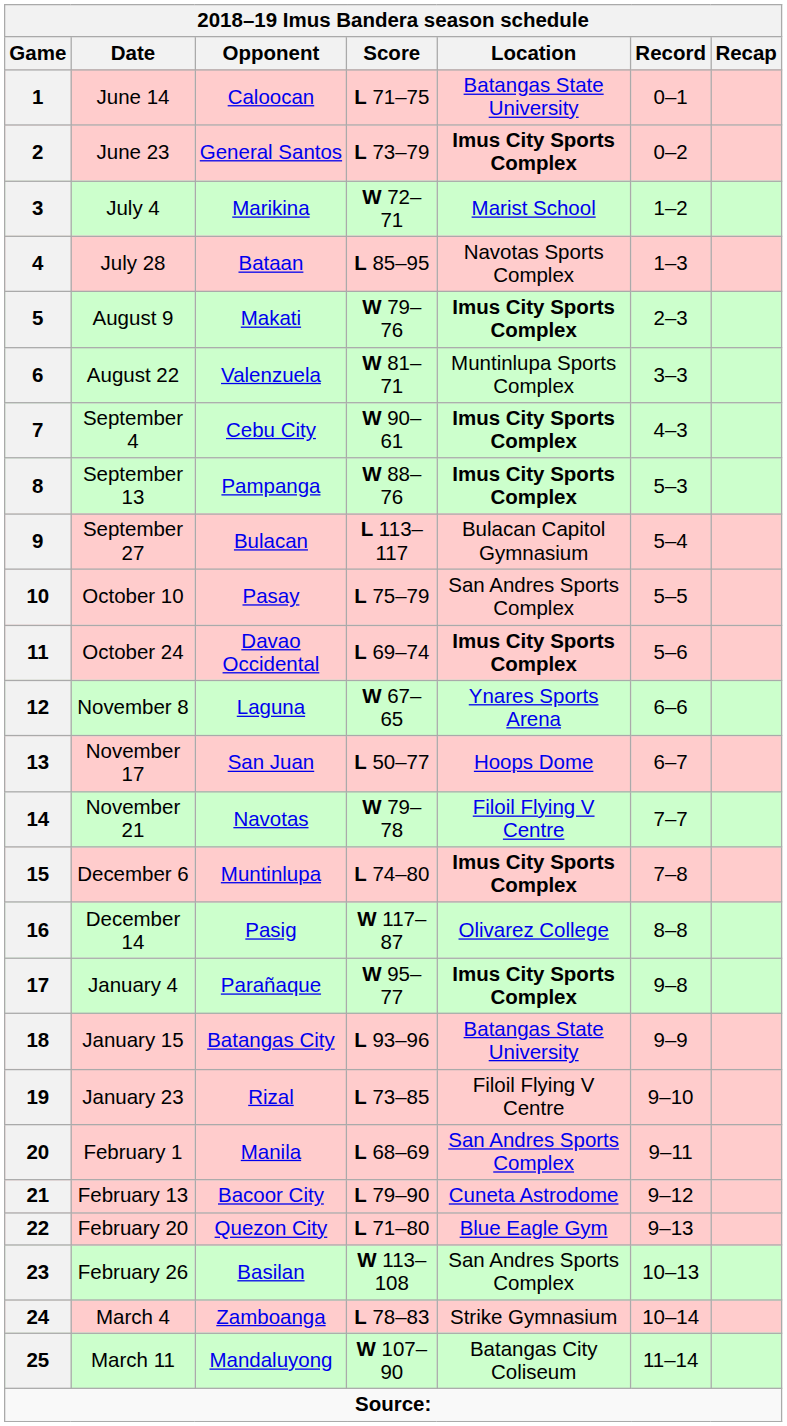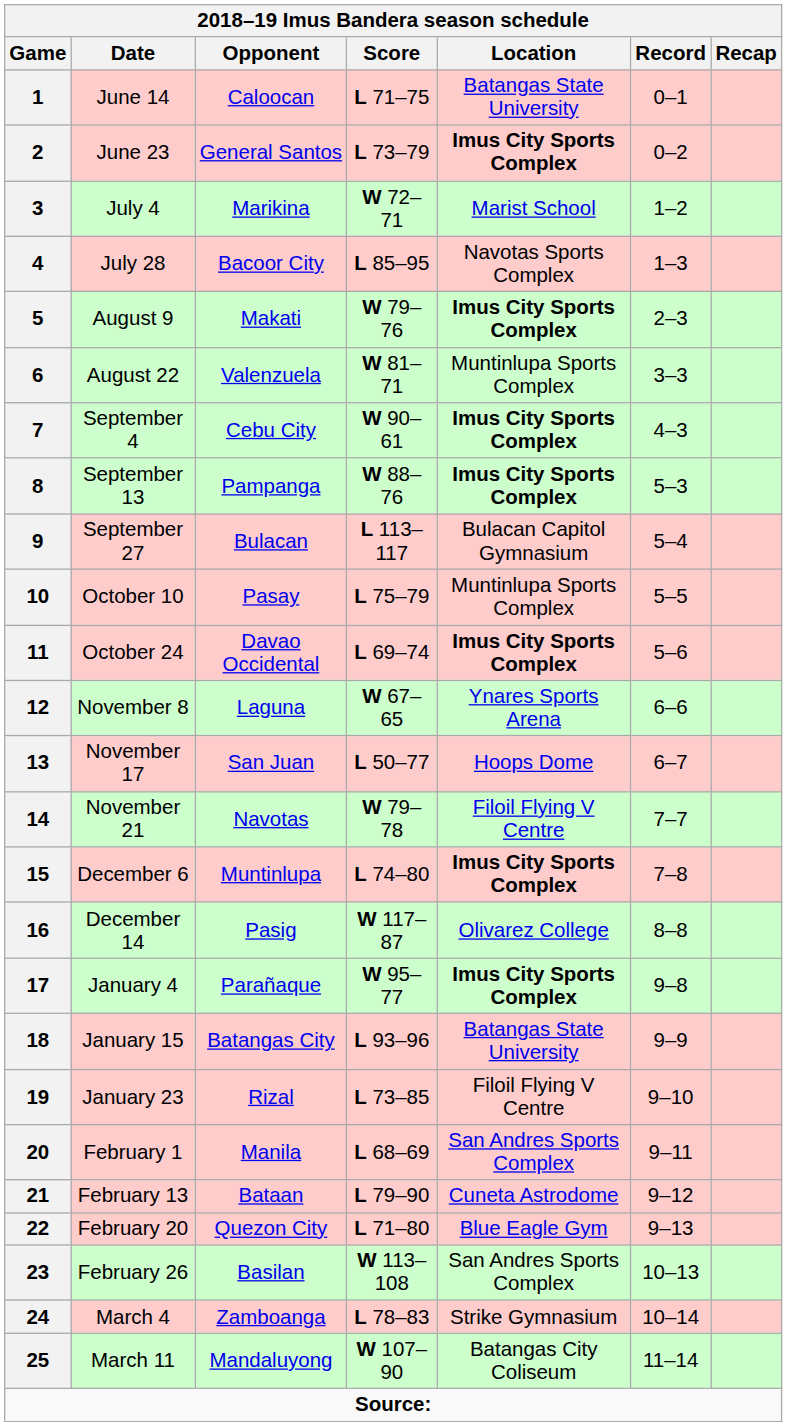(271, 263) Bataan -> (271, 263) Bacoor City
(534, 596) San Andres Sports Complex -> (534, 596) Muntinlupa Sports Complex
(271, 1196) Bacoor City -> (271, 1196) Bataan
